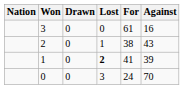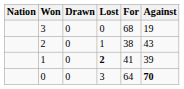(128, 28) 61 -> (128, 28) 68
(149, 28) 16 -> (149, 28) 19
(128, 76) 24 -> (128, 76) 64
(149, 76) normal -> (149, 76) bold
